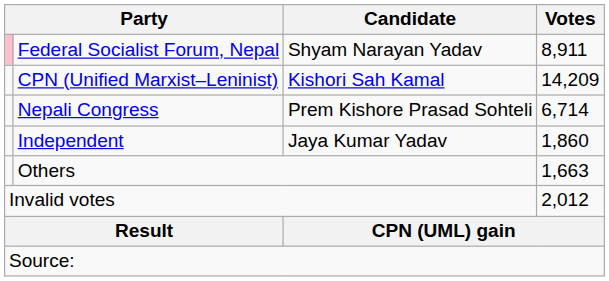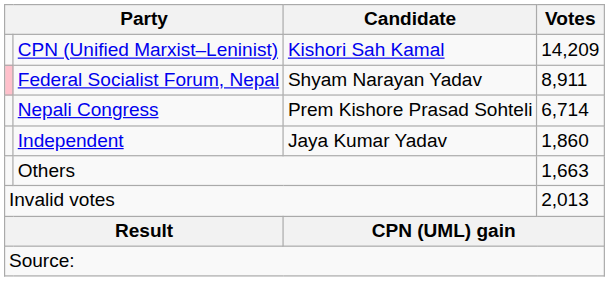rows swapped: (148, 79) <-> (148, 49)
(565, 200) 2,012 -> (565, 200) 2,013
